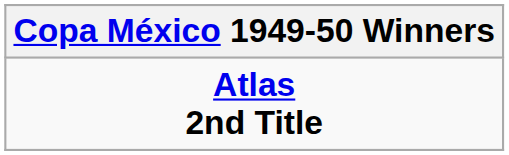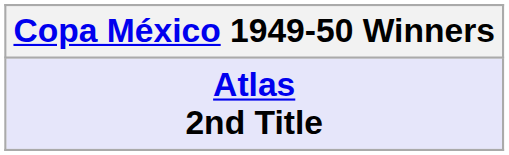(254, 103) no background -> (254, 103) lavender background
